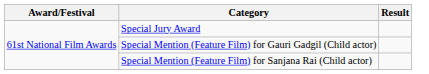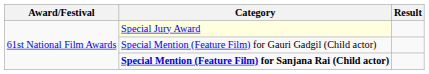(161, 28) no background -> (161, 28) lightyellow background
(247, 61) normal -> (255, 61) bold
